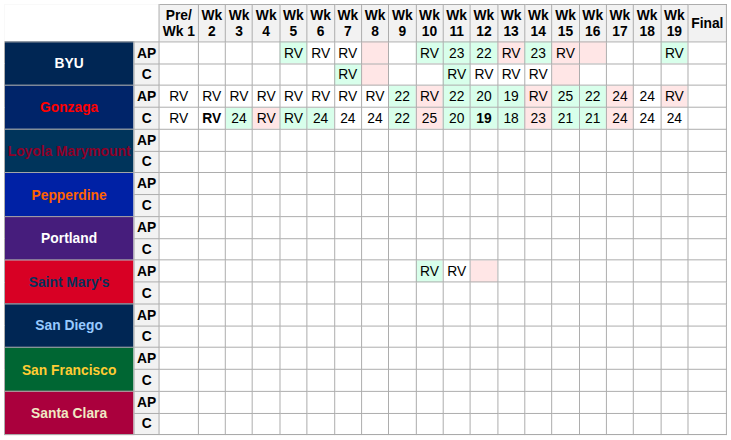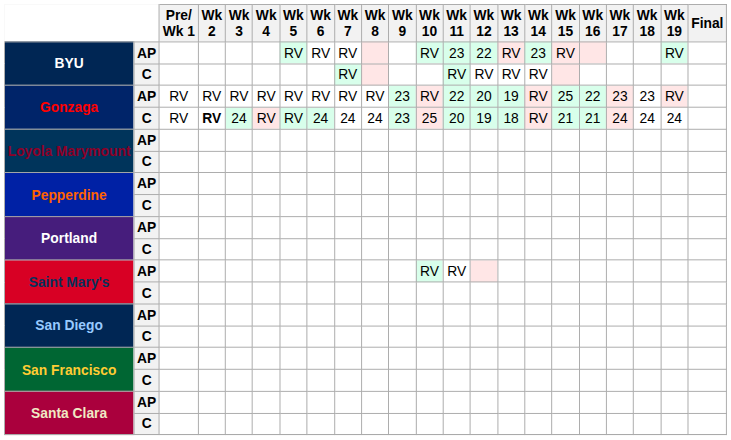(402, 97) 22 -> (402, 97) 23
(620, 97) 24 -> (620, 97) 23
(647, 97) 24 -> (647, 97) 23
(402, 119) 22 -> (402, 119) 23
(484, 119) bold -> (484, 119) normal
(538, 119) 23 -> (538, 119) RV
